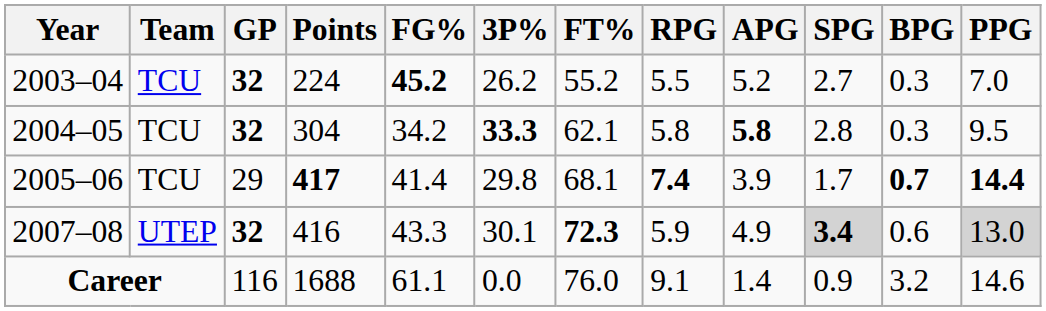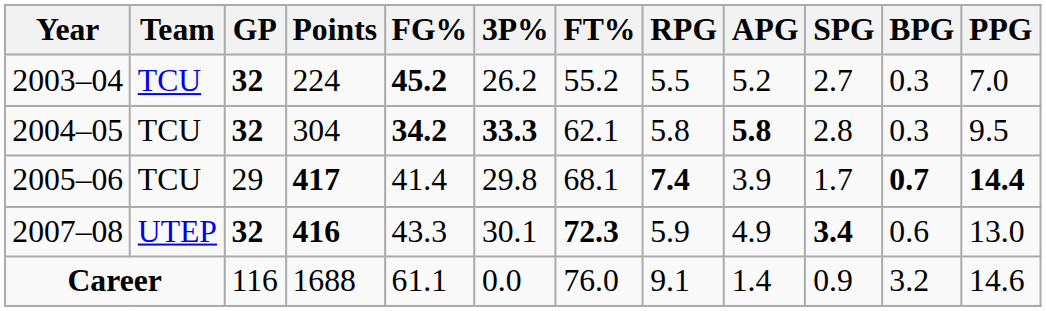(419, 130) normal -> (419, 130) bold
(316, 230) normal -> (316, 230) bold
(833, 230) lightgrey background -> (833, 230) no background
(997, 230) lightgrey background -> (997, 230) no background
